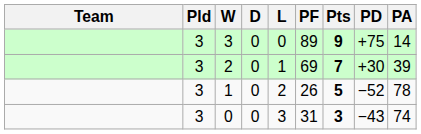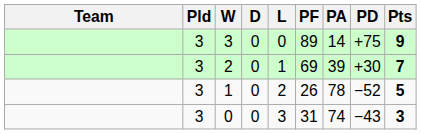columns swapped: (402, 16) <-> (338, 16)
